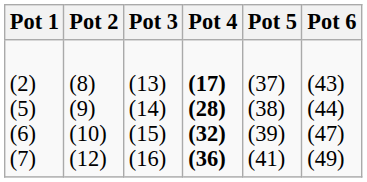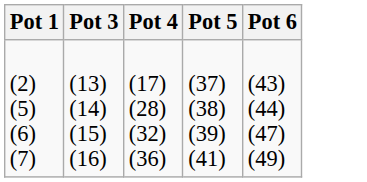- column: (94, 22)
(207, 120) bold -> (147, 120) normal
